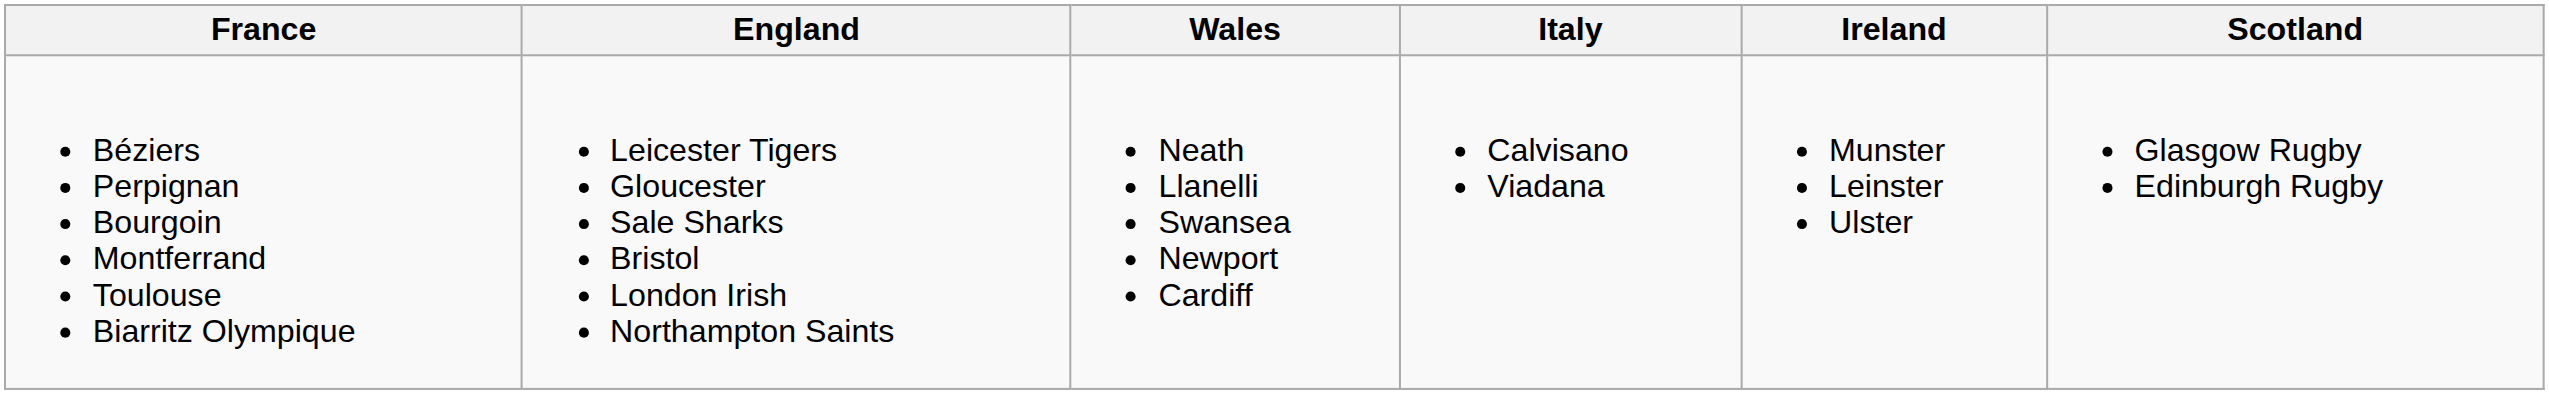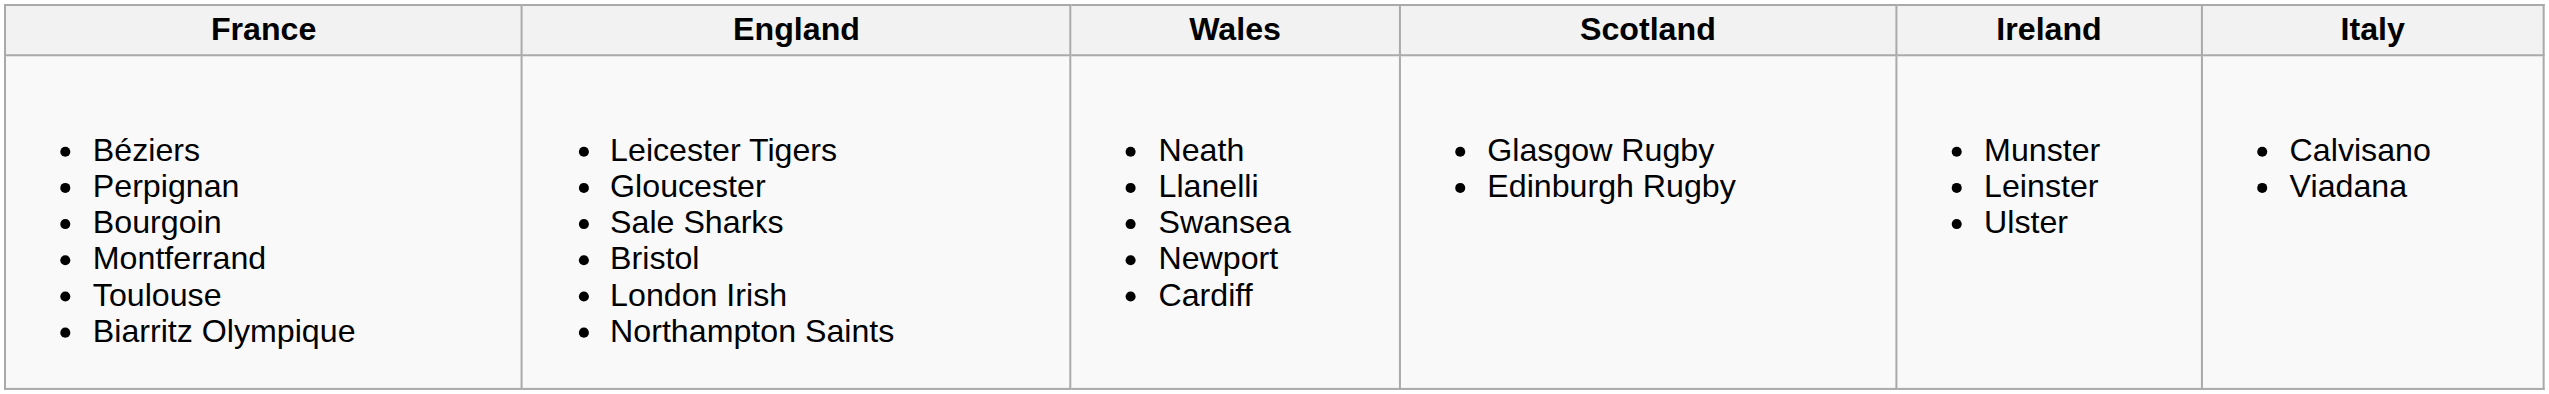columns swapped: (2295, 30) <-> (1570, 30)
